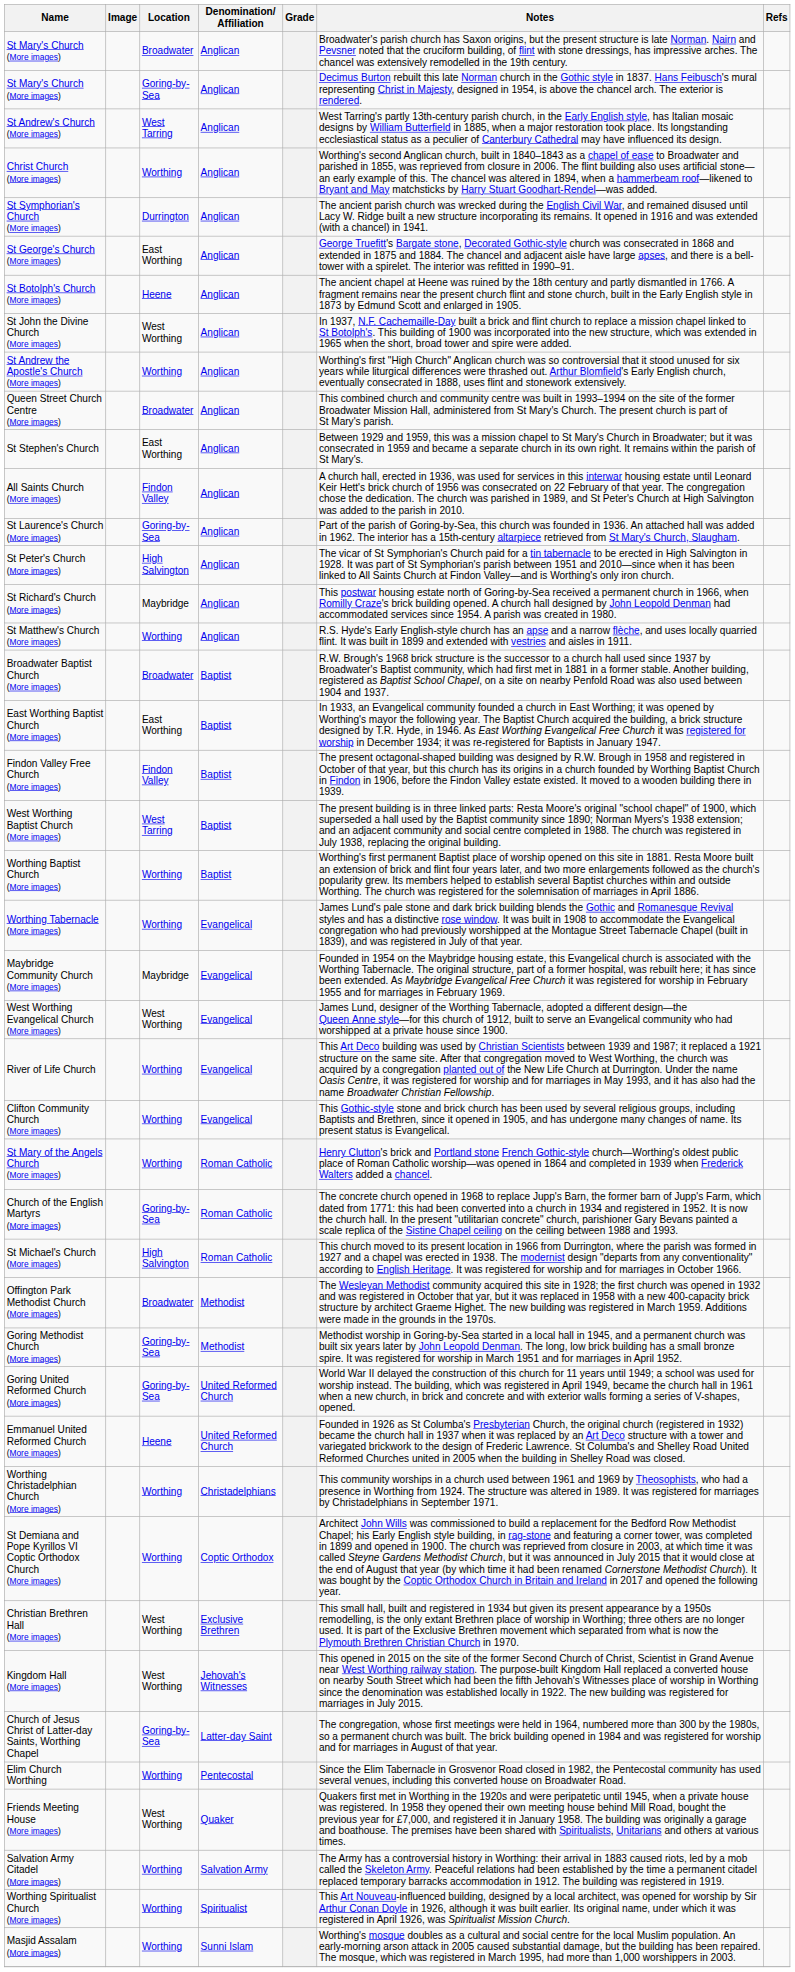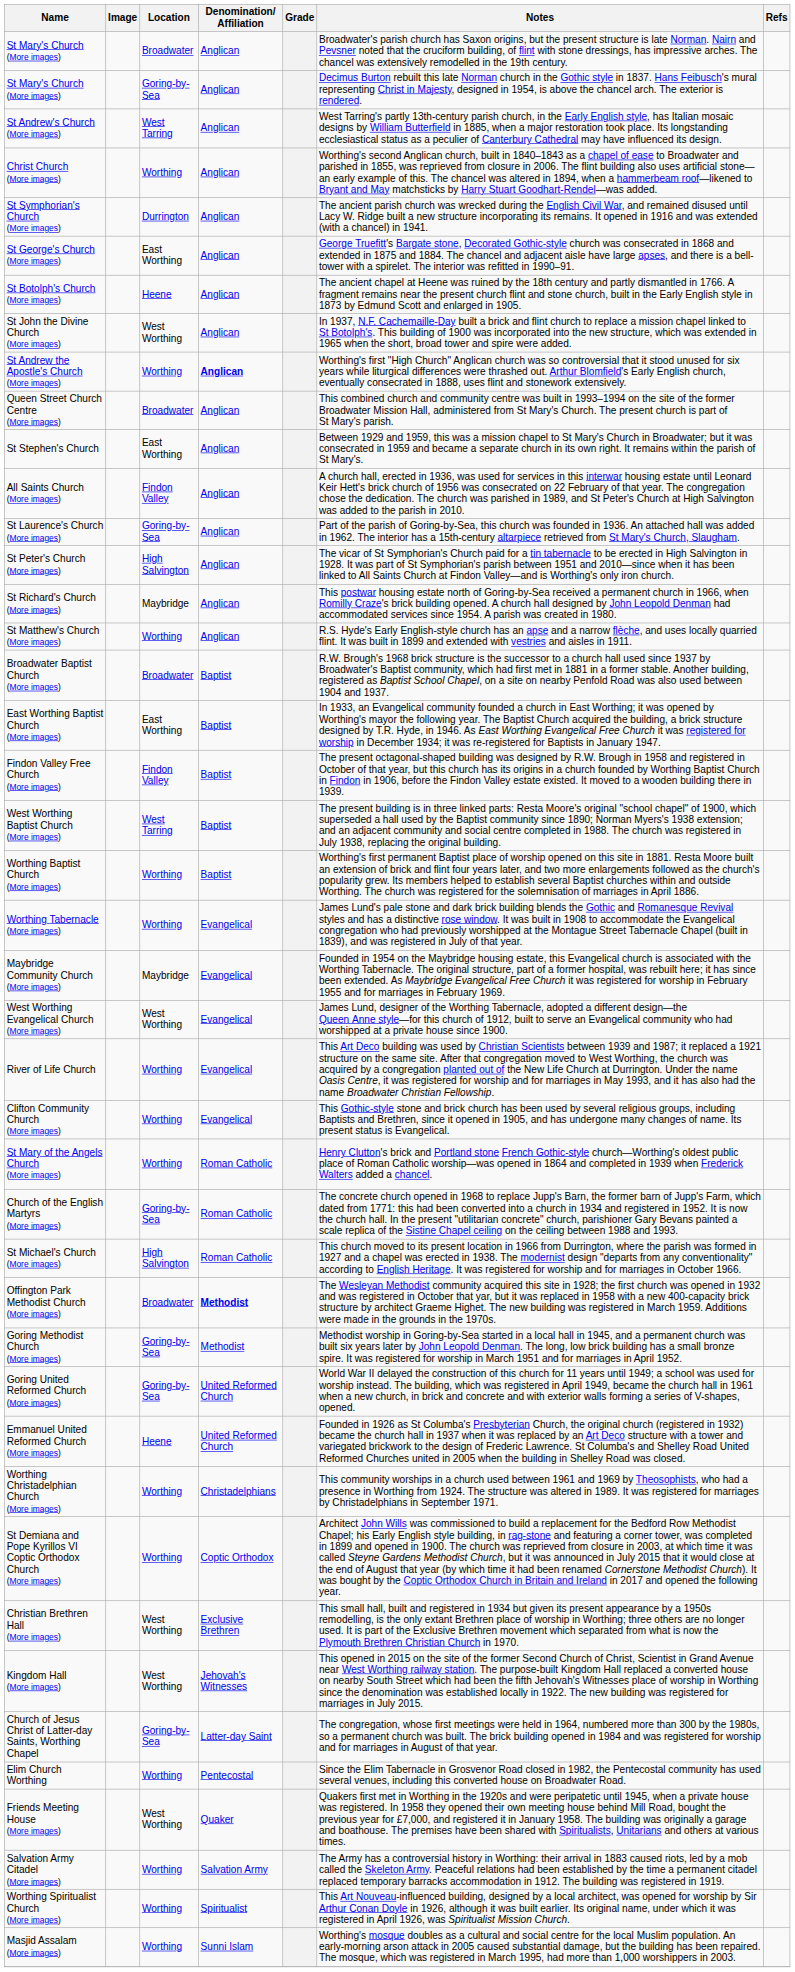(220, 371) normal -> (222, 371) bold
(222, 1302) normal -> (224, 1302) bold
